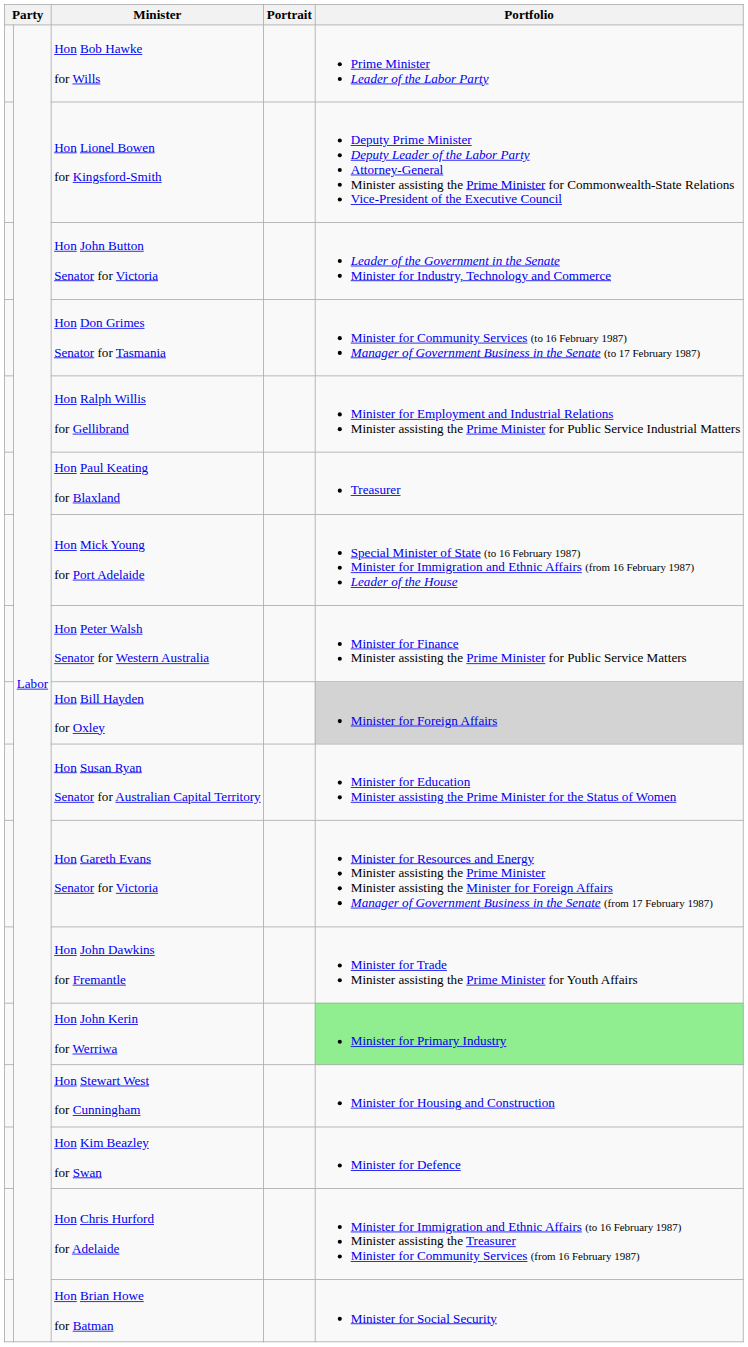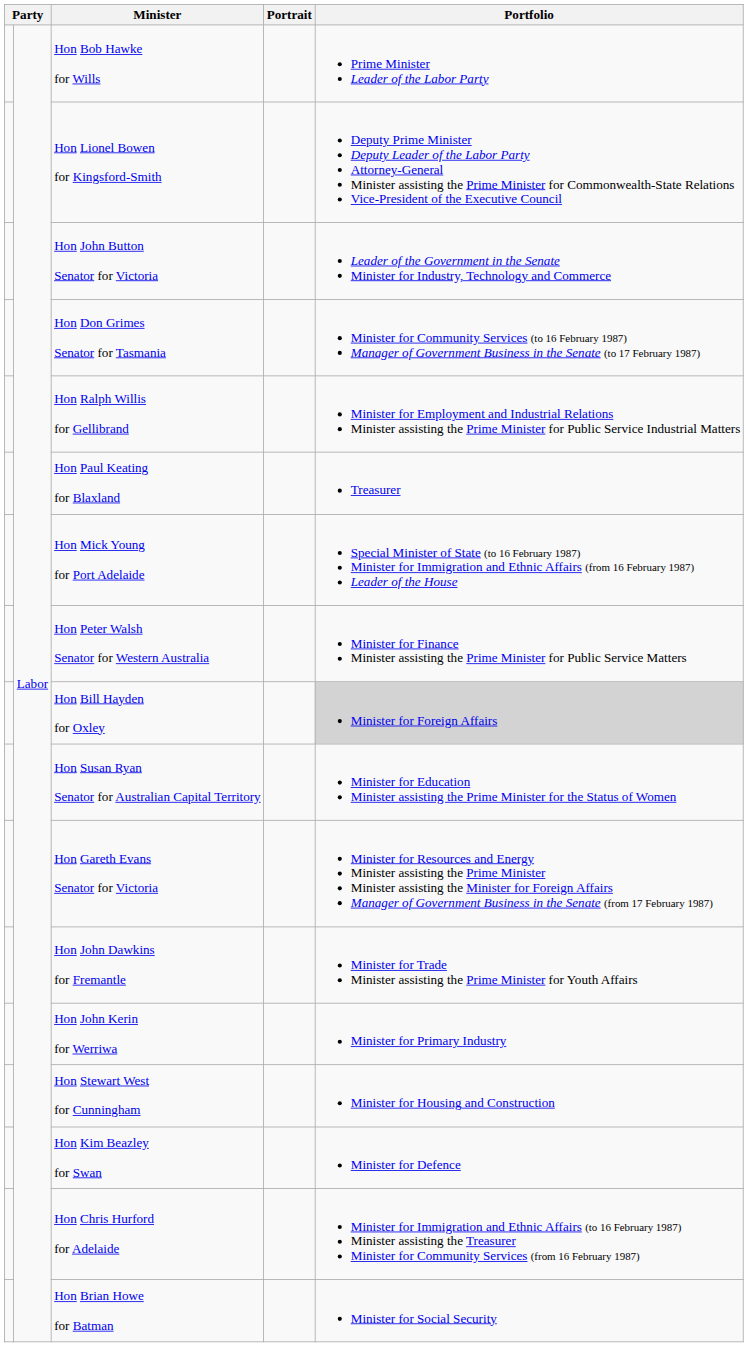(529, 1041) lightgreen background -> (529, 1041) no background
